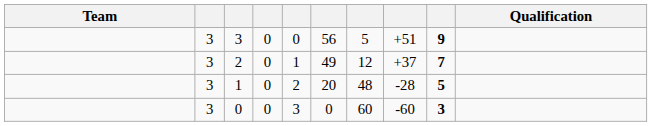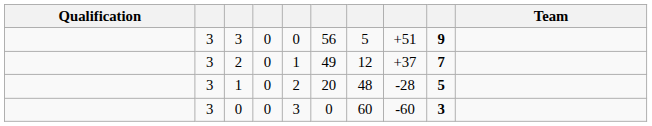columns swapped: (100, 16) <-> (551, 16)
